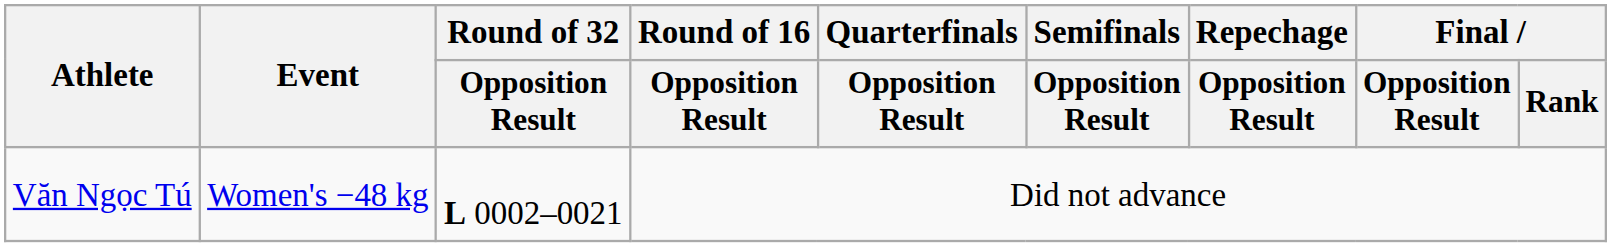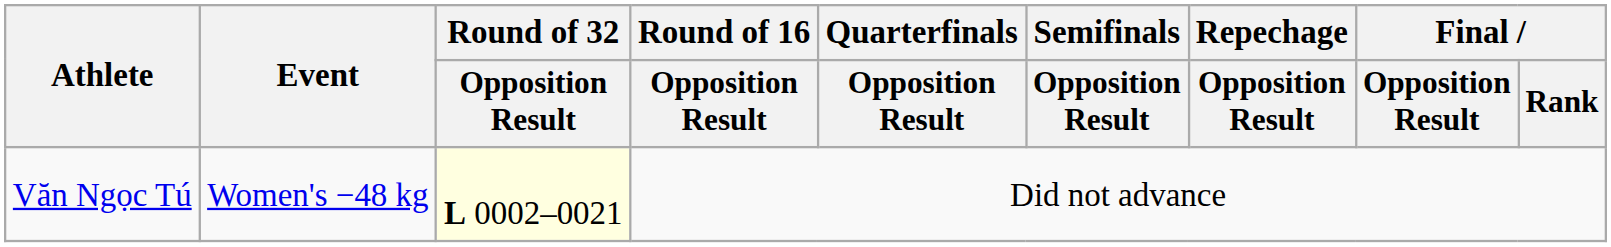(533, 213) no background -> (533, 213) lightyellow background
